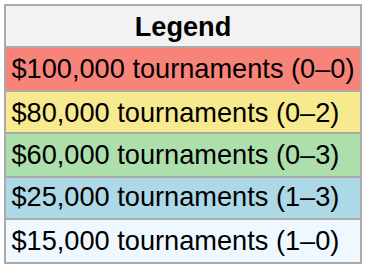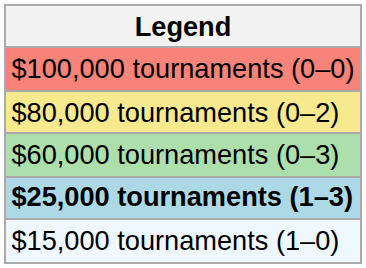(175, 198) normal -> (182, 198) bold
